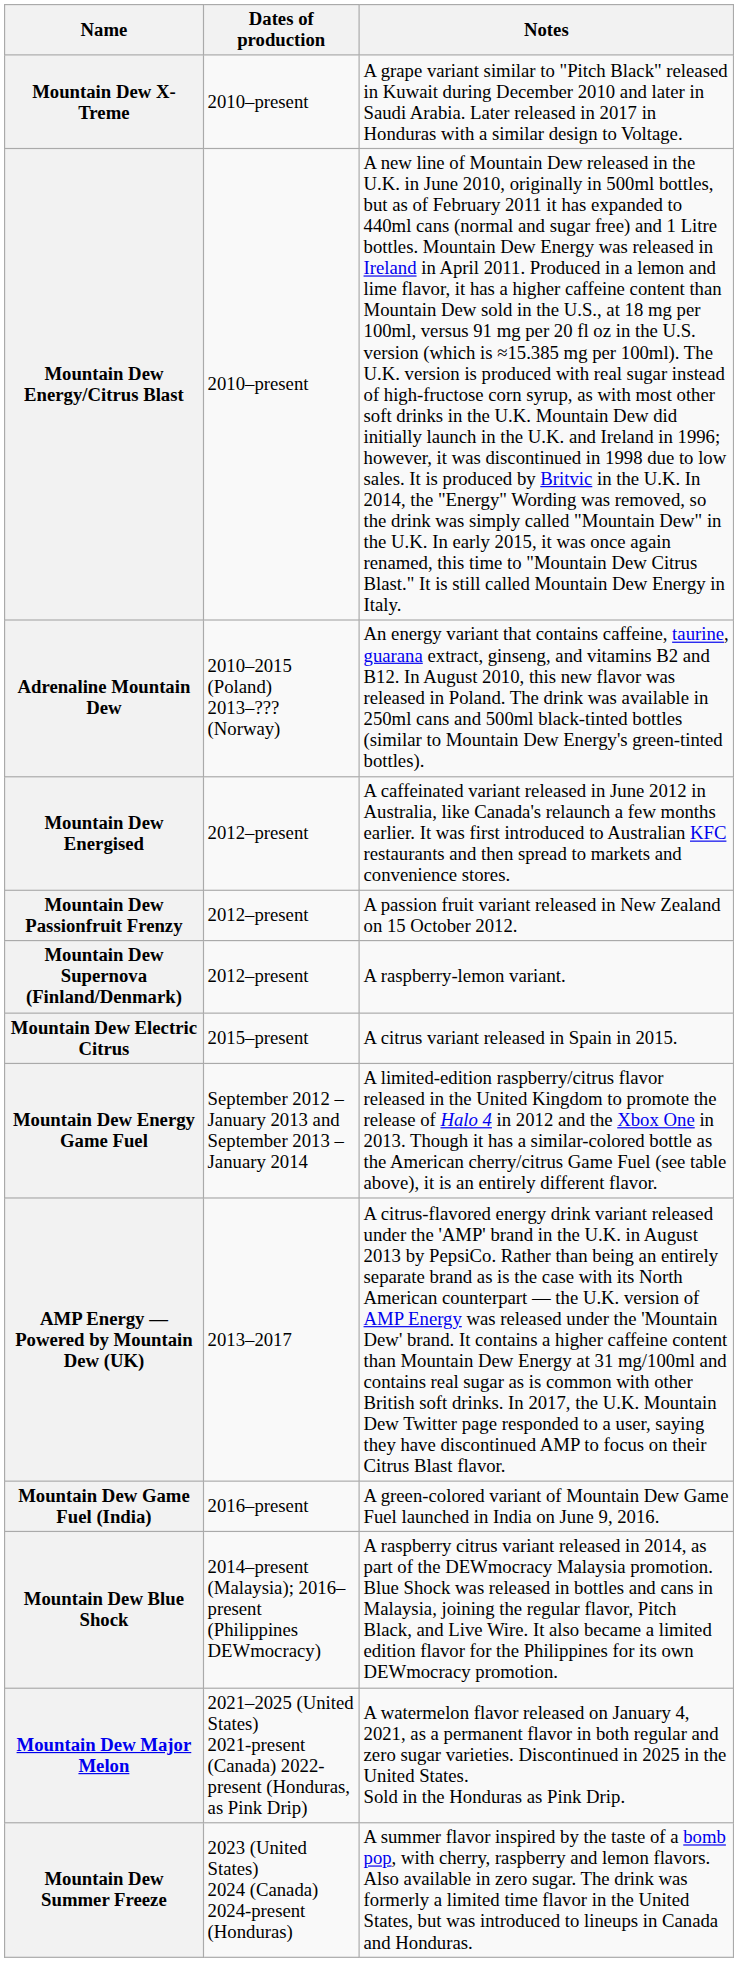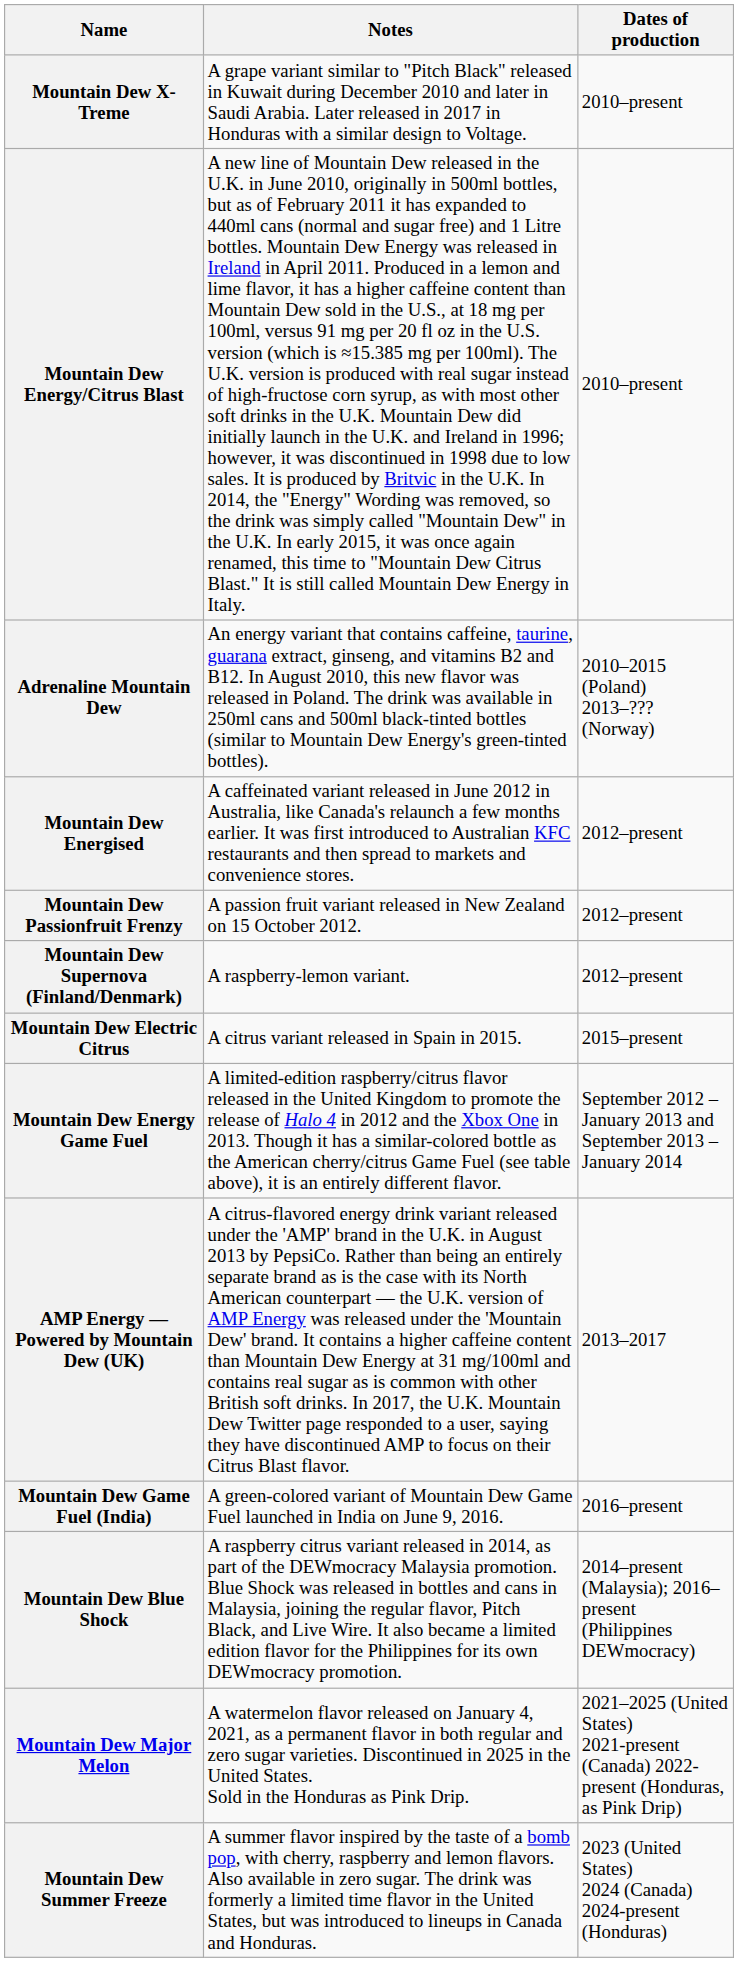columns swapped: (281, 29) <-> (546, 29)
